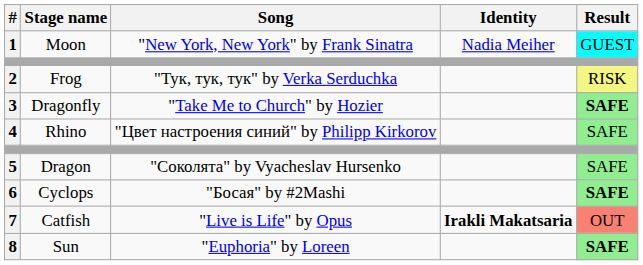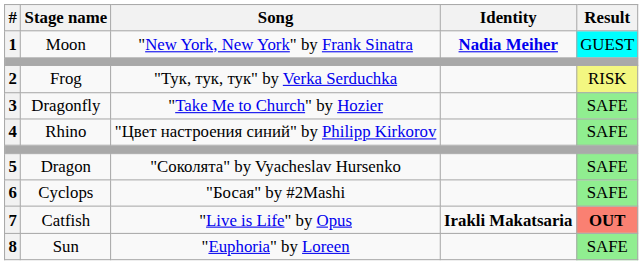(508, 44) normal -> (508, 44) bold
(607, 105) bold -> (607, 105) normal
(607, 193) bold -> (607, 193) normal
(607, 219) normal -> (607, 219) bold
(607, 246) bold -> (607, 246) normal
